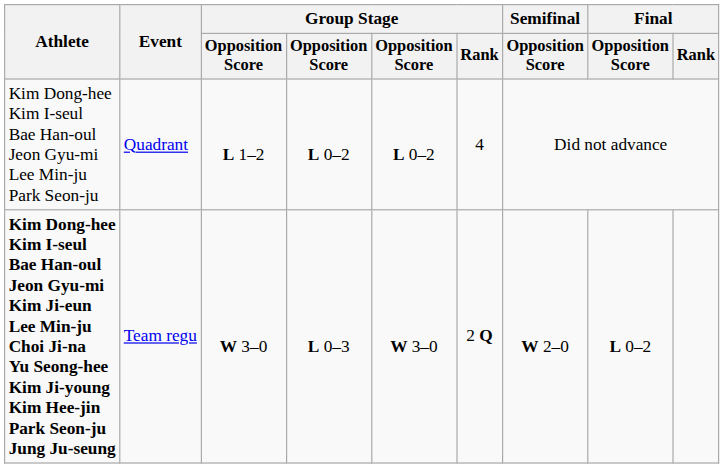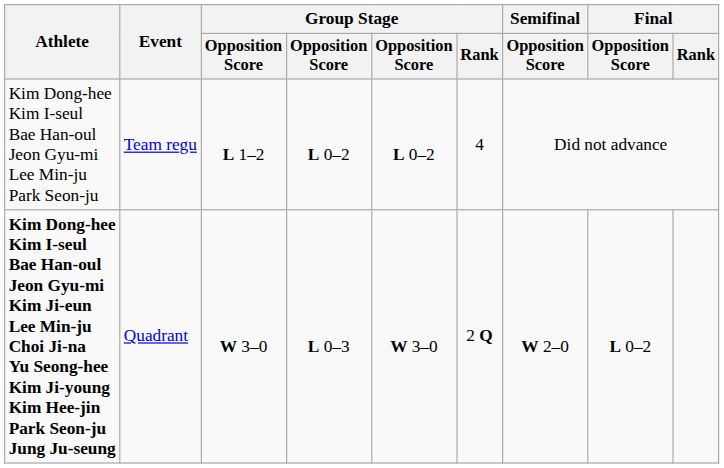(156, 144) Quadrant -> (160, 144) Team regu
(160, 336) Team regu -> (156, 336) Quadrant
